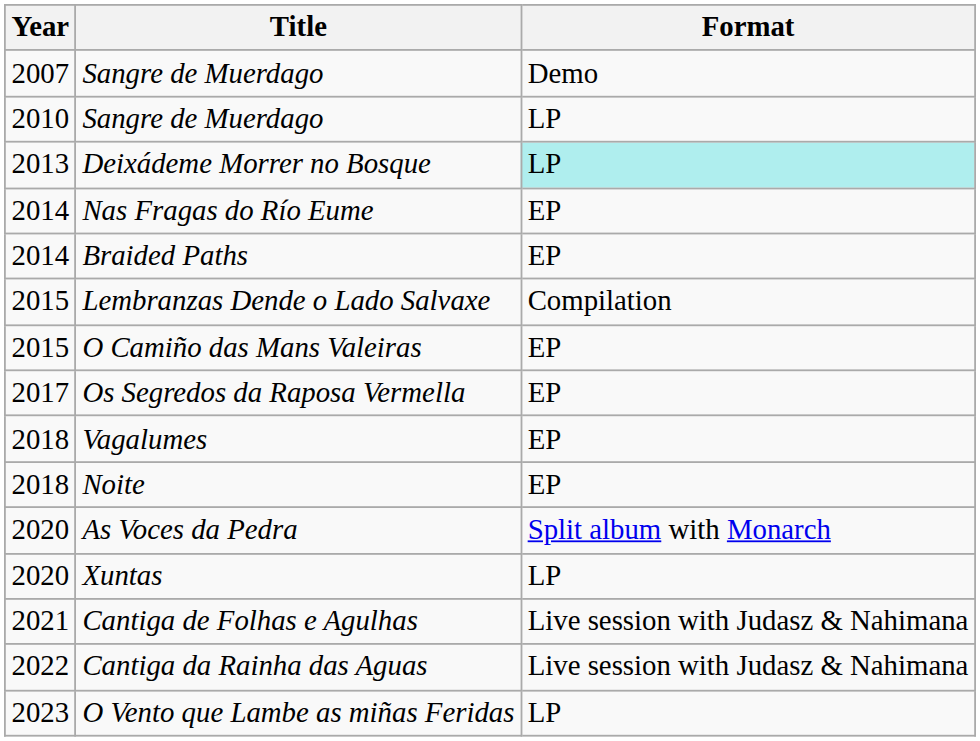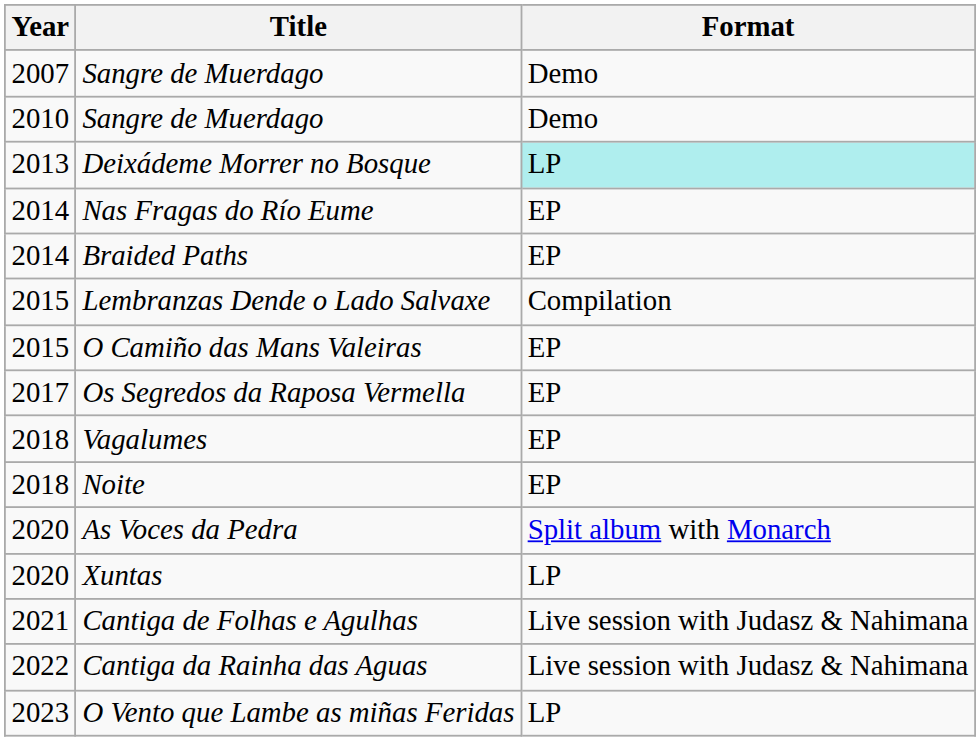(544, 118) LP -> (563, 118) Demo
